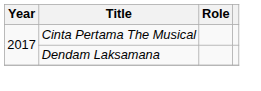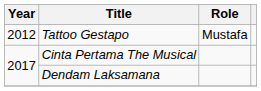+ row: (85, 34)
